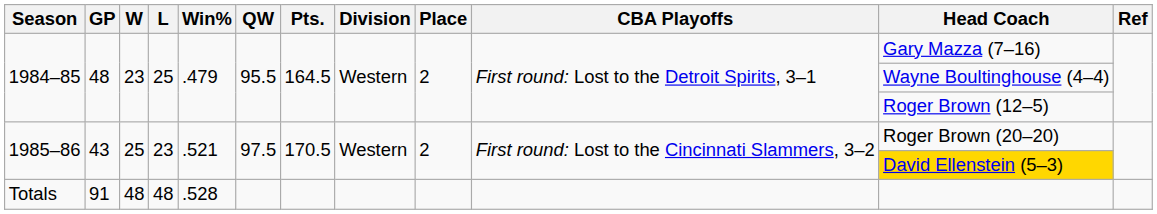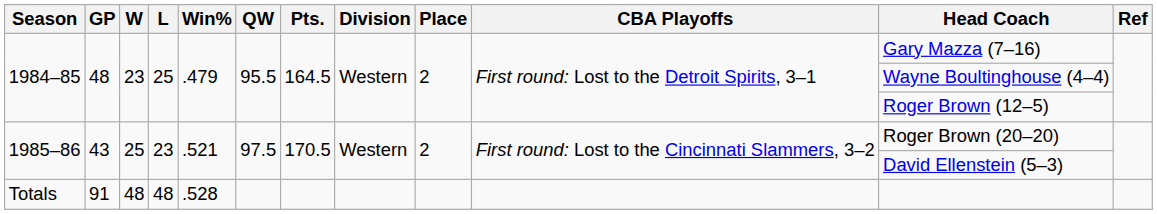(973, 164) gold background -> (973, 164) no background
